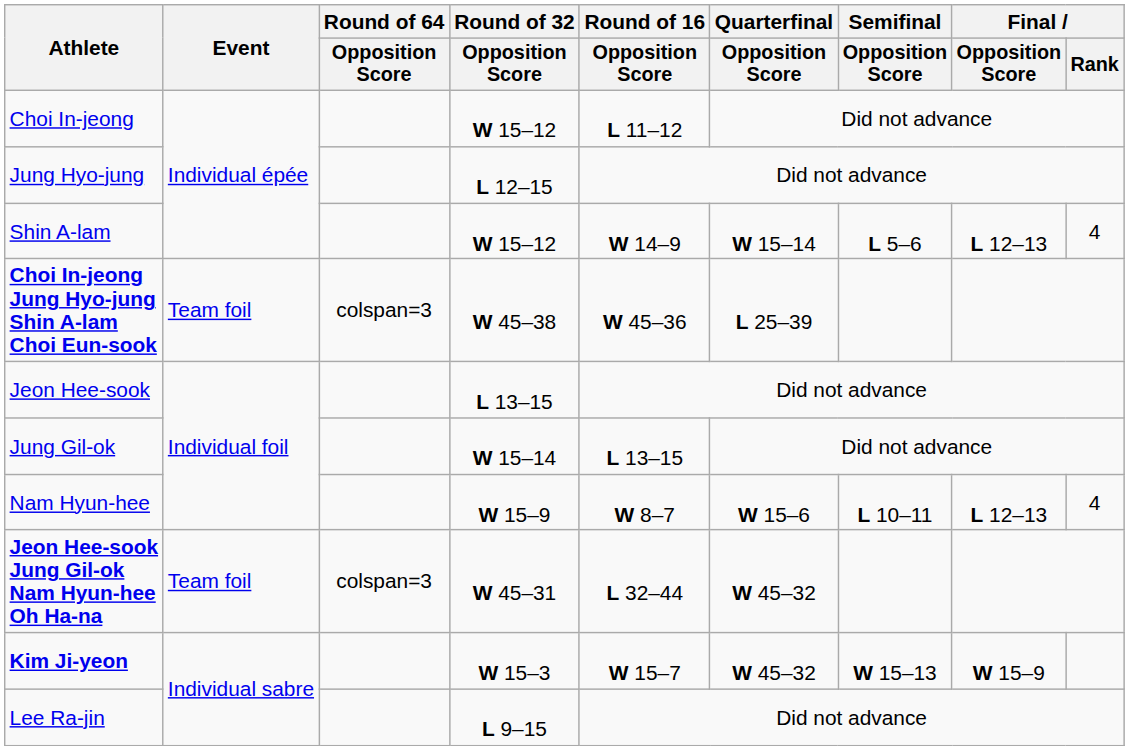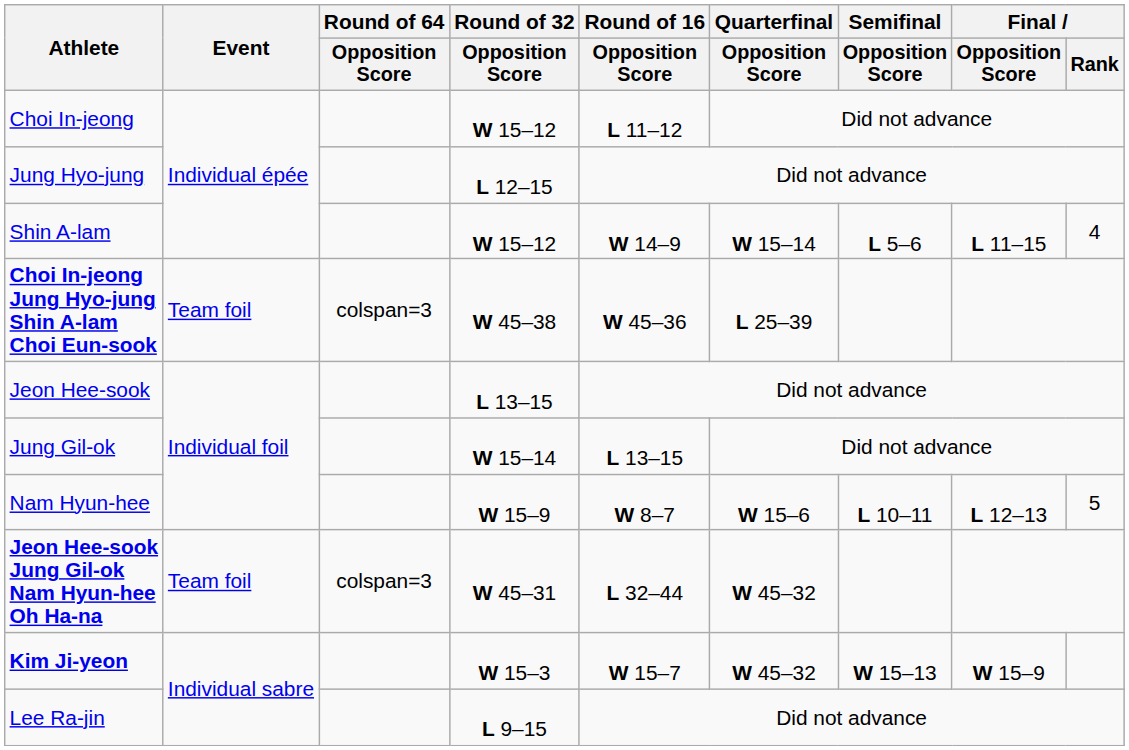(1009, 243) L 12–13 -> (1009, 243) L 11–15
(1095, 503) 4 -> (1095, 503) 5
